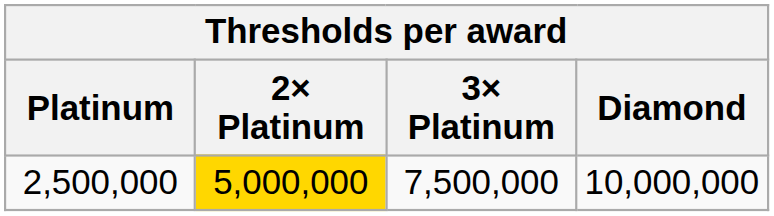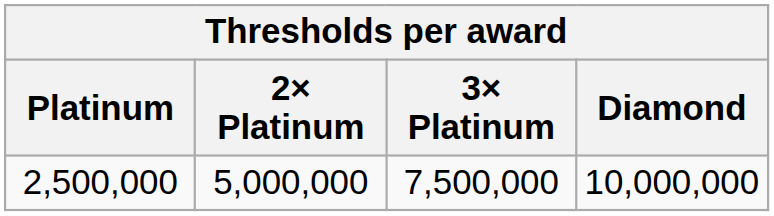(291, 182) gold background -> (291, 182) no background
